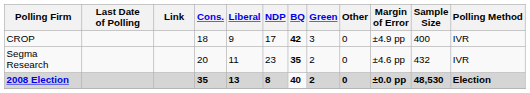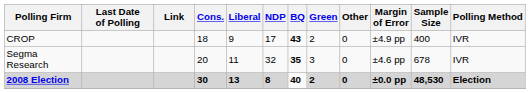(296, 38) 42 -> (296, 38) 43
(312, 38) 3 -> (312, 38) 2
(270, 59) 23 -> (270, 59) 32
(312, 59) 2 -> (312, 59) 3
(422, 59) 432 -> (422, 59) 678
(202, 80) 35 -> (202, 80) 30
